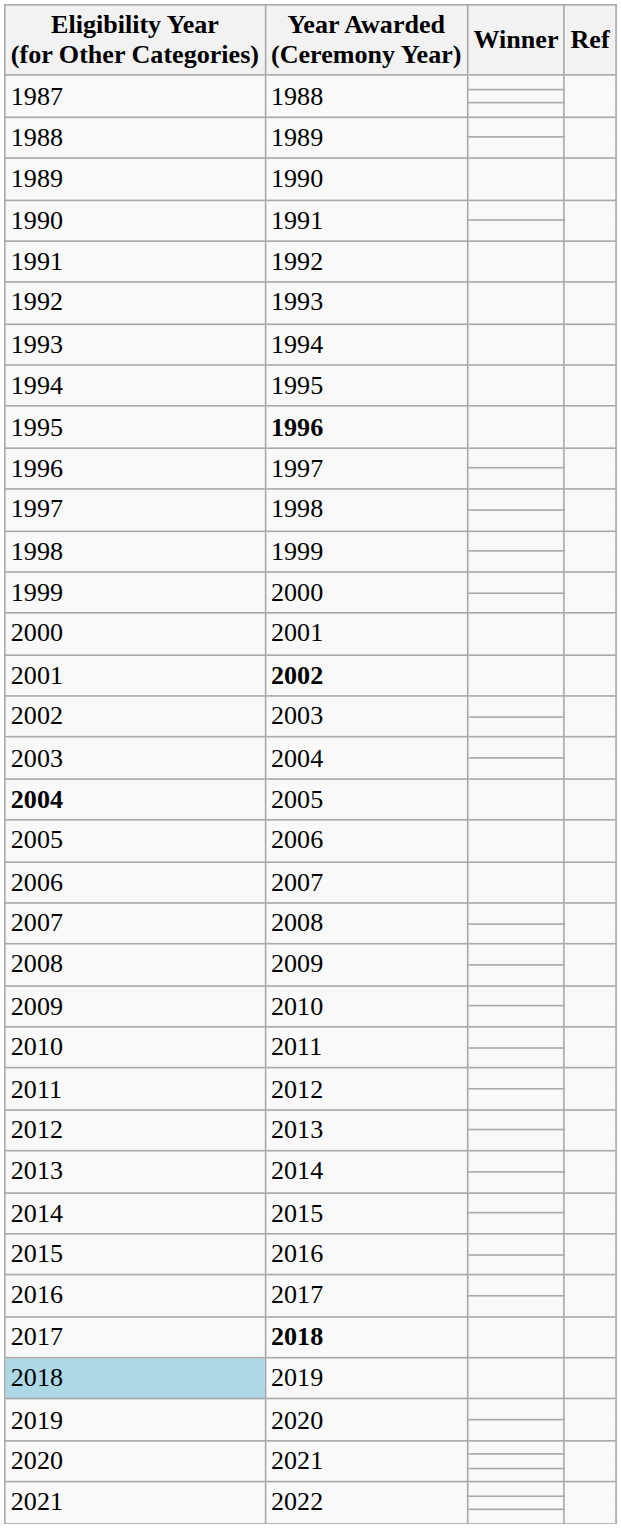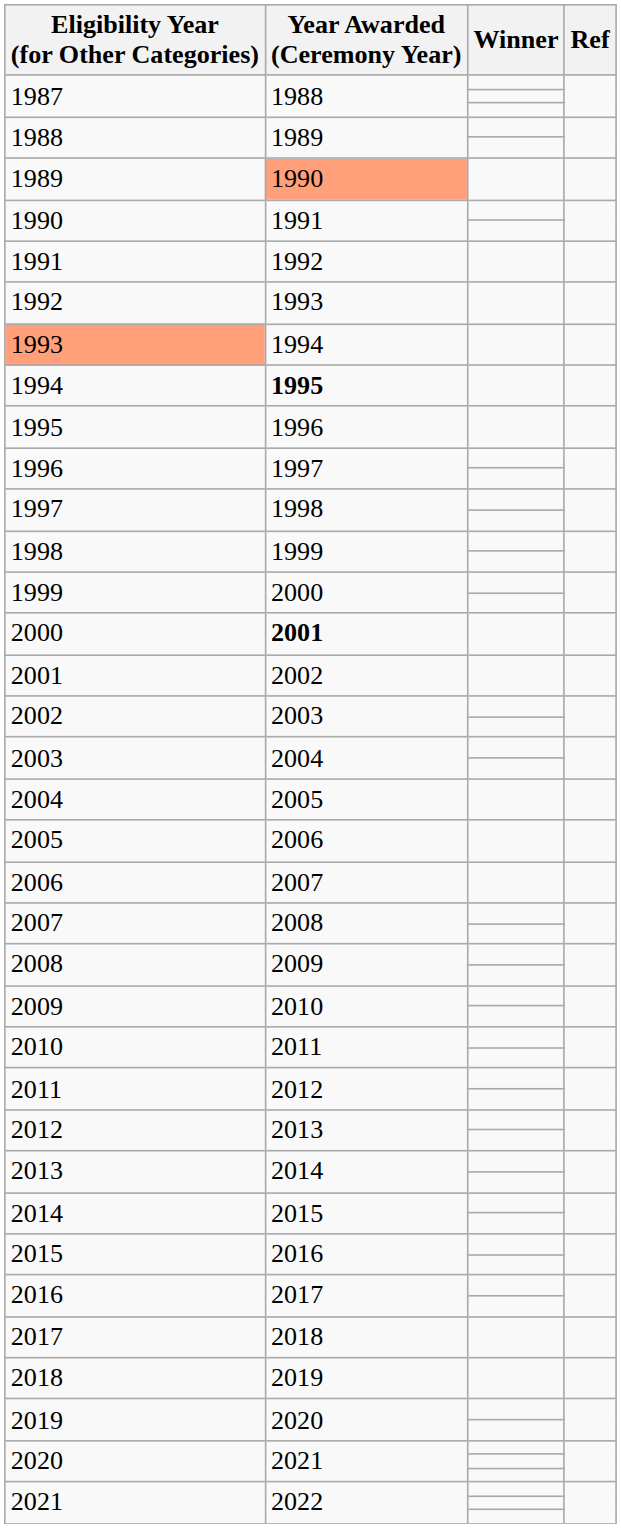(297, 178) no background -> (297, 178) lightsalmon background
(37, 344) no background -> (37, 344) lightsalmon background
(297, 385) normal -> (297, 385) bold
(297, 426) bold -> (297, 426) normal
(297, 633) normal -> (297, 633) bold
(297, 674) bold -> (297, 674) normal
(37, 799) bold -> (37, 799) normal
(297, 1336) bold -> (297, 1336) normal
(37, 1378) lightblue background -> (37, 1378) no background
